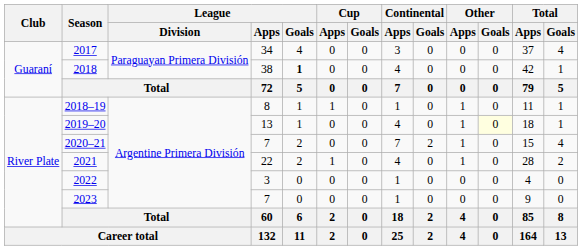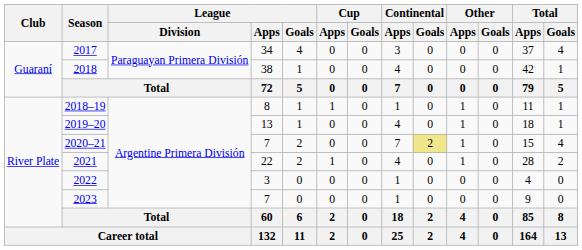(299, 69) bold -> (299, 69) normal
(495, 124) lightyellow background -> (495, 124) no background
(430, 143) no background -> (430, 143) khaki background
